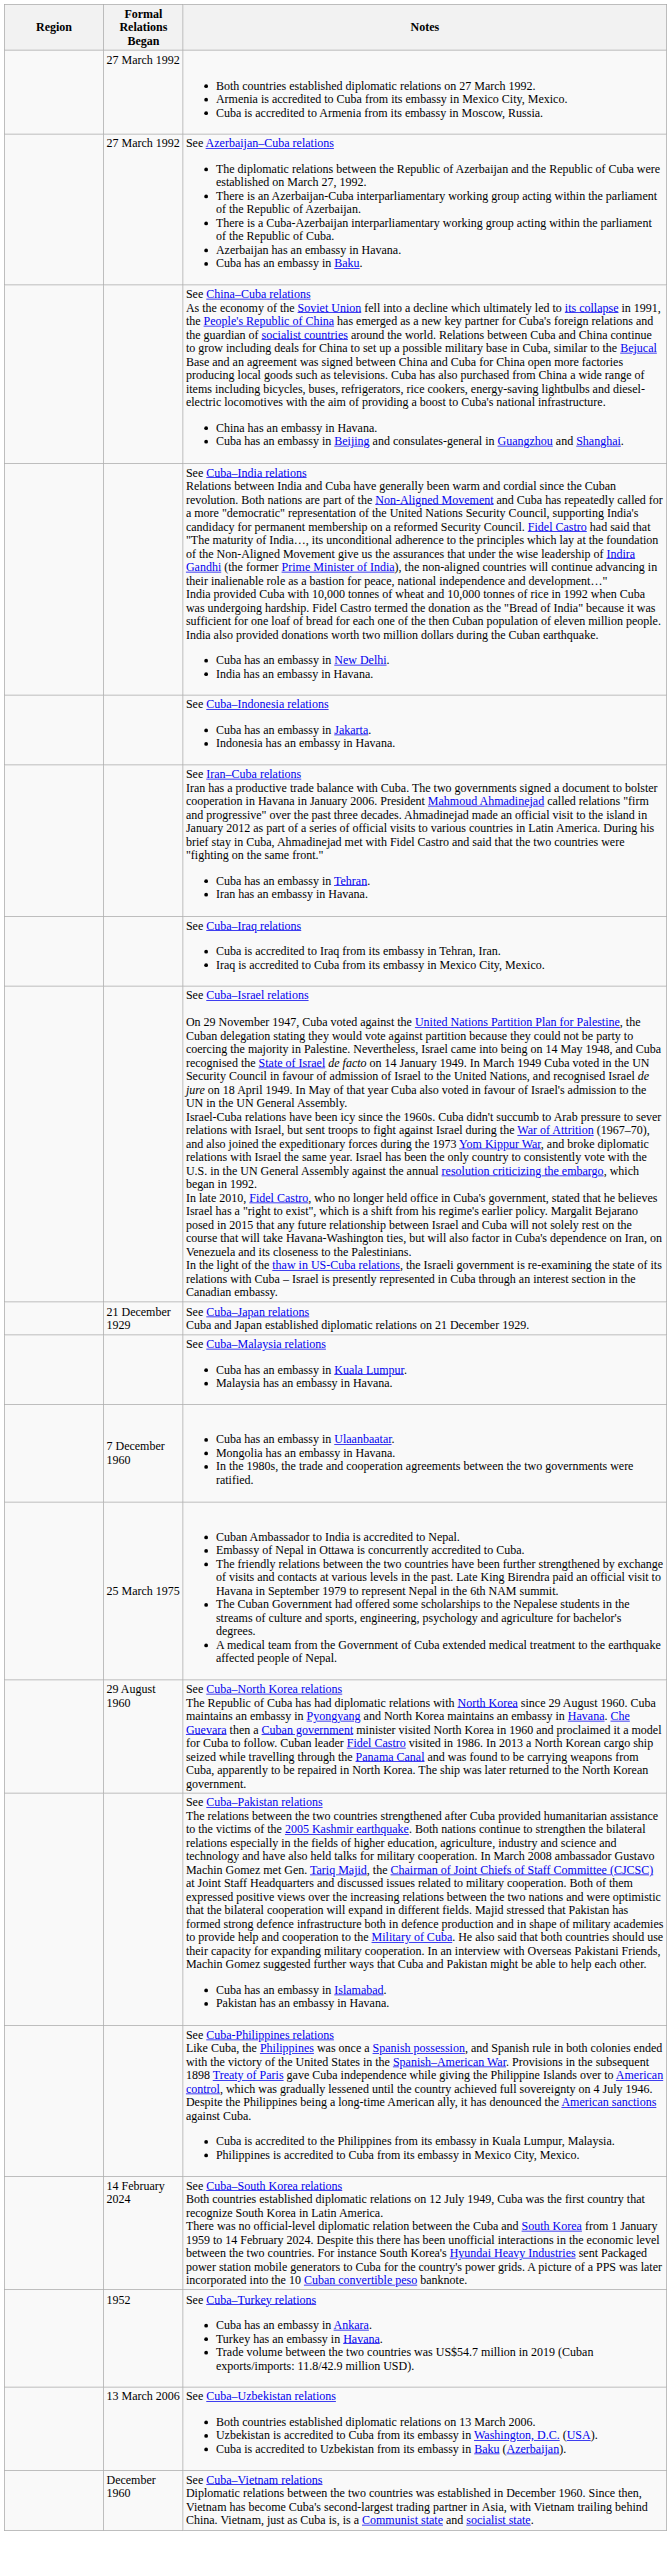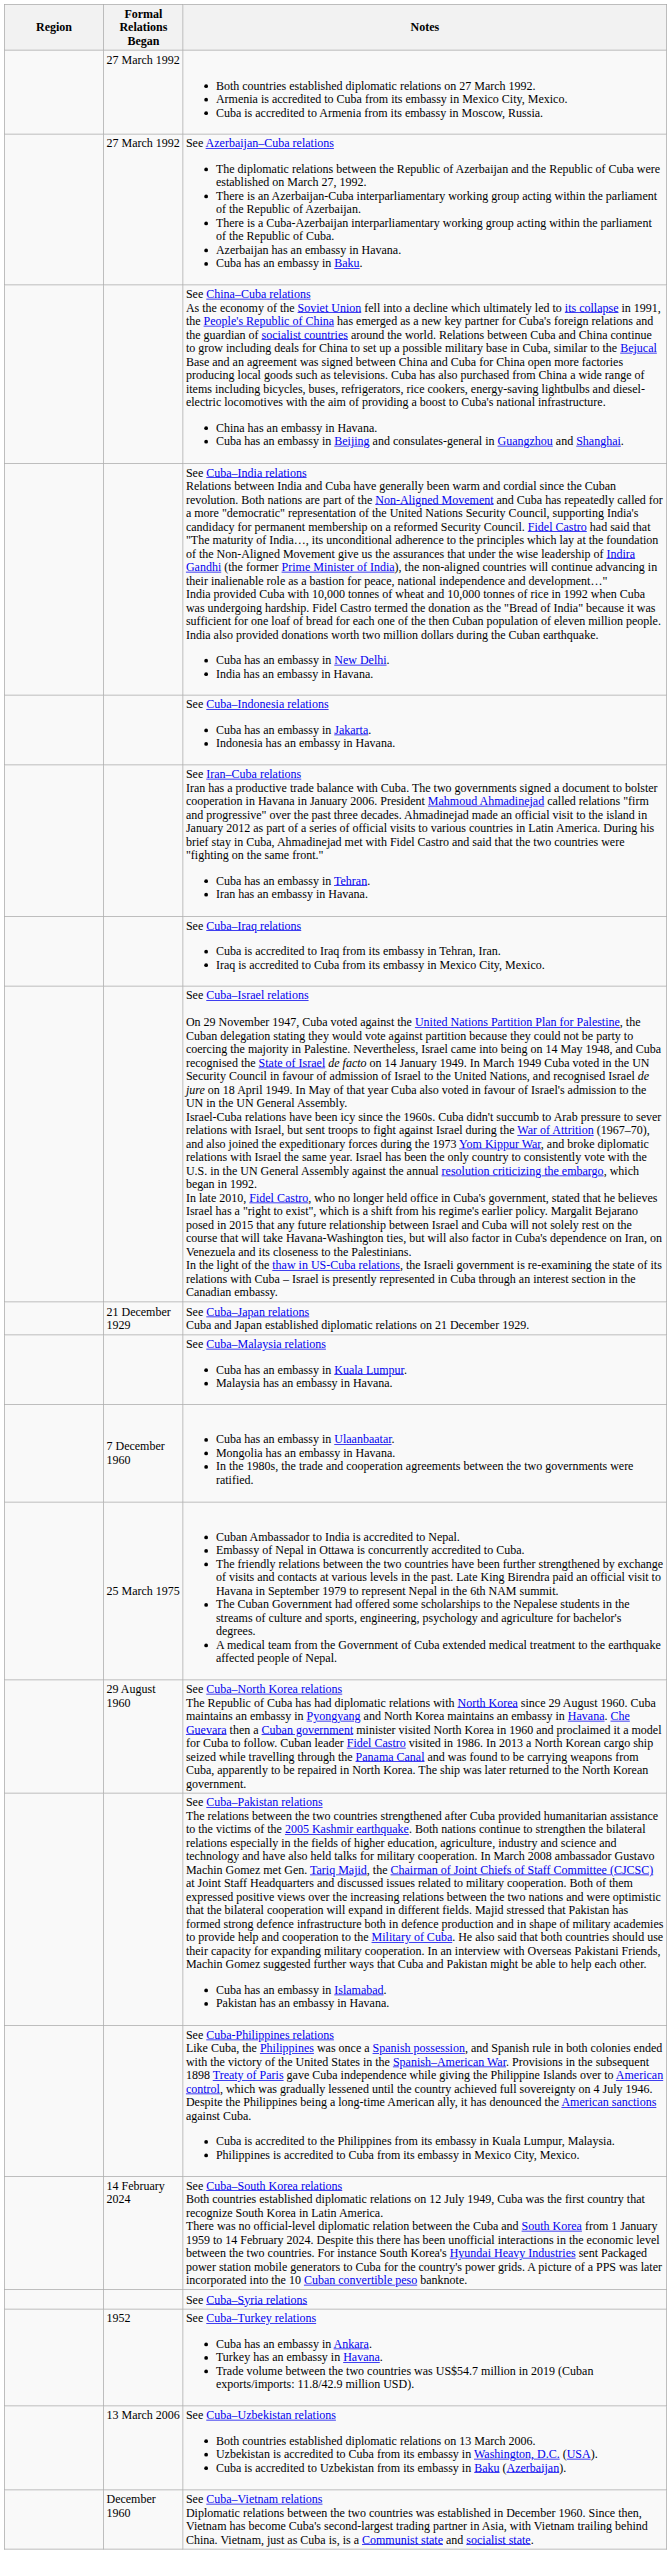+ row: (247, 2299)
